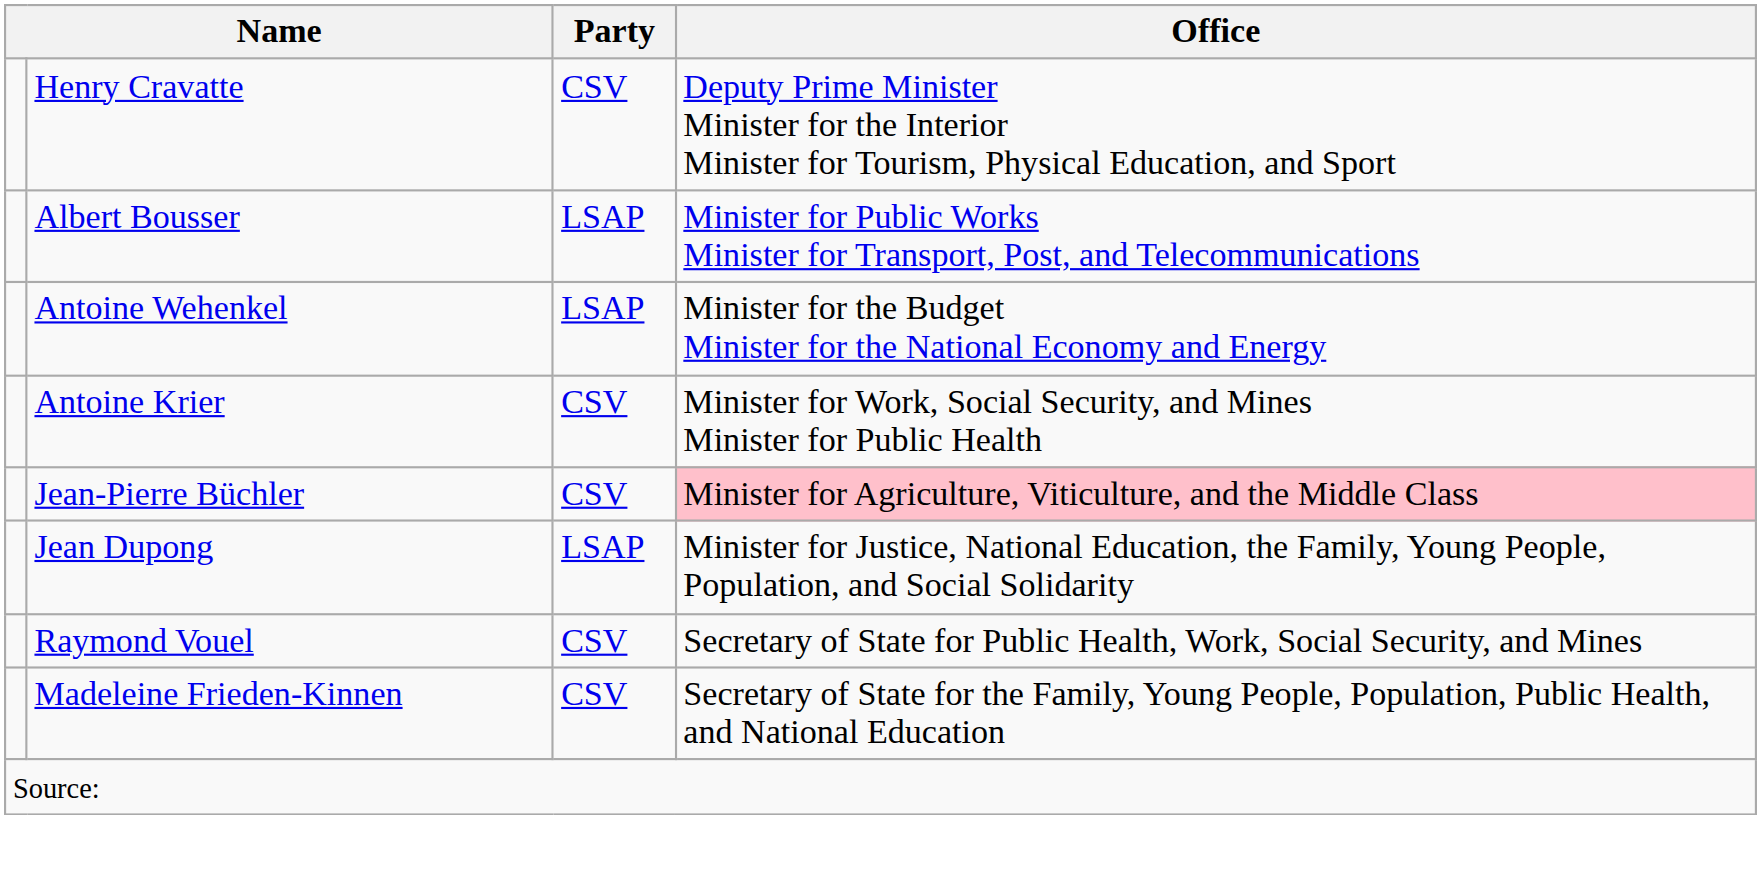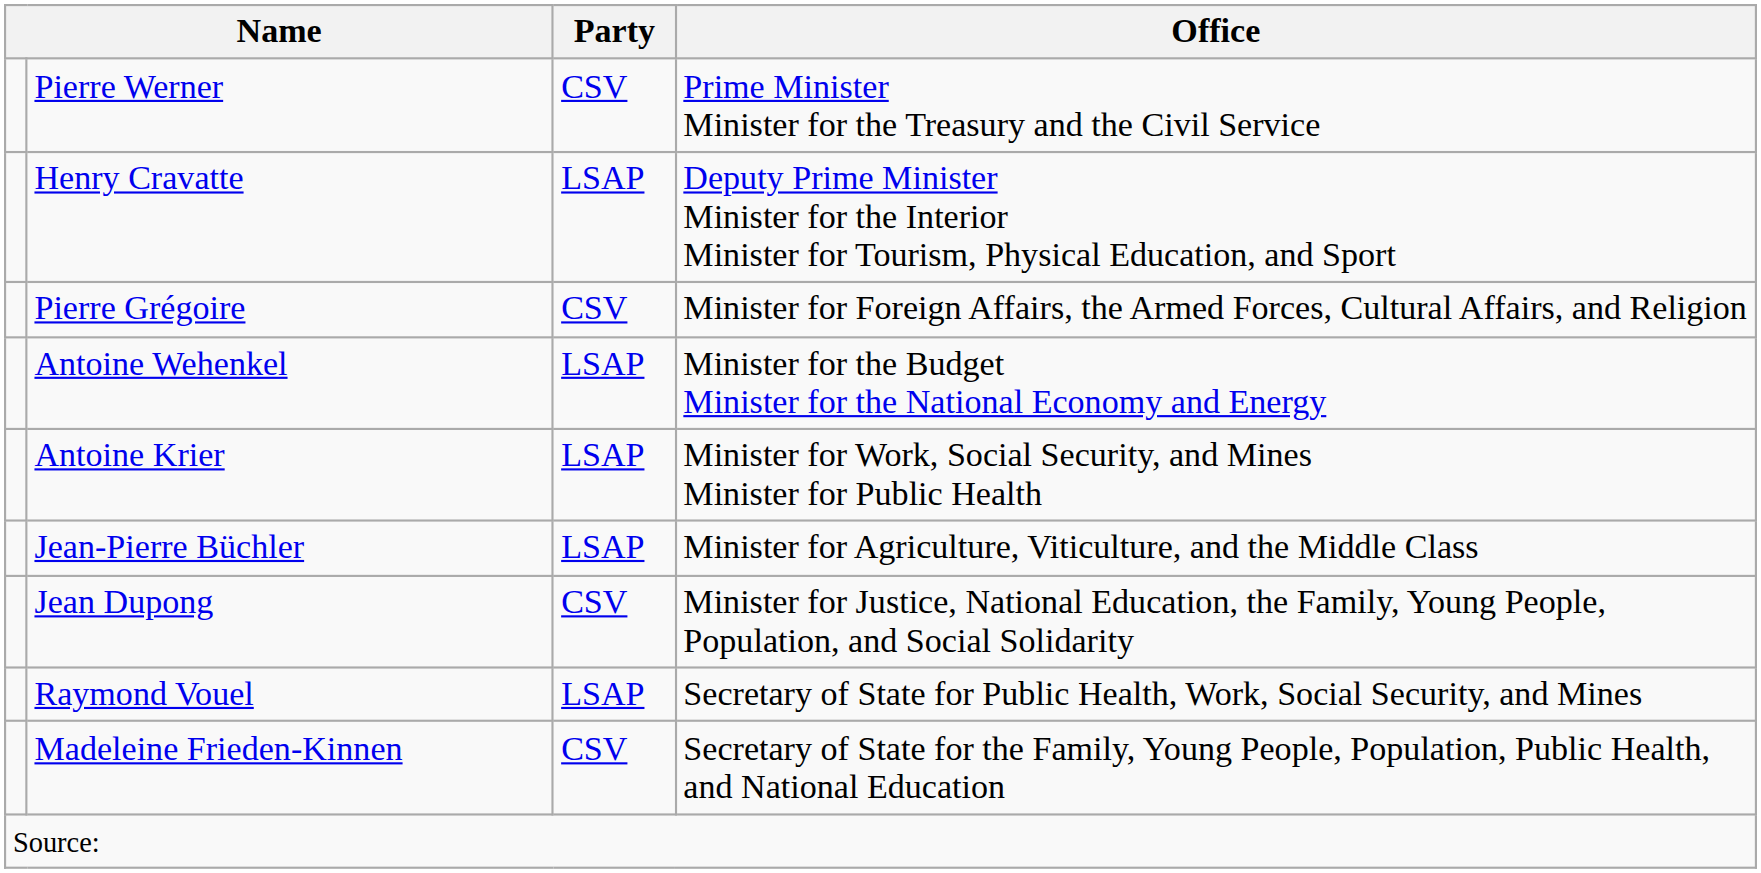+ row: (129, 85)
(594, 85) CSV -> (603, 177) LSAP
+ row: (140, 308)
- row: (137, 216)
(594, 401) CSV -> (603, 455) LSAP
(594, 493) CSV -> (603, 547) LSAP
(1081, 493) pink background -> (1081, 547) no background
(603, 547) LSAP -> (594, 601) CSV
(594, 639) CSV -> (603, 693) LSAP
